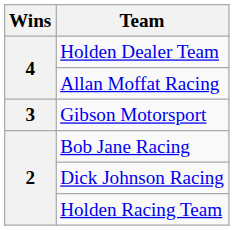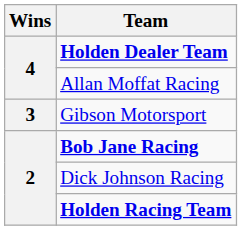(140, 52) normal -> (144, 52) bold
(125, 146) normal -> (129, 146) bold
(141, 209) normal -> (146, 209) bold
